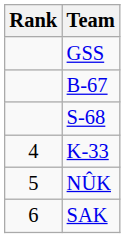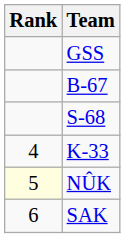(33, 183) no background -> (33, 183) lightyellow background
